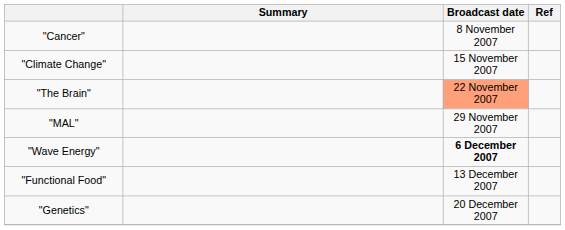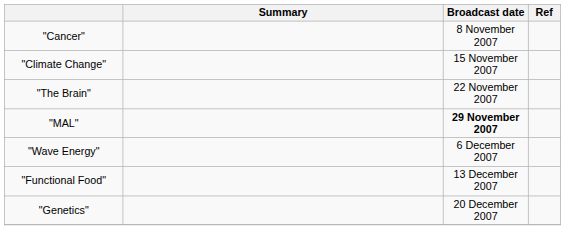(486, 94) lightsalmon background -> (486, 94) no background
(486, 123) normal -> (486, 123) bold
(486, 152) bold -> (486, 152) normal
